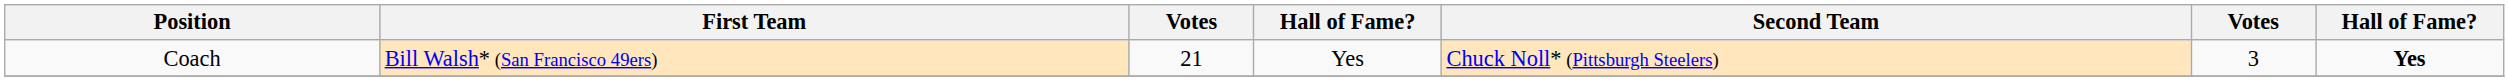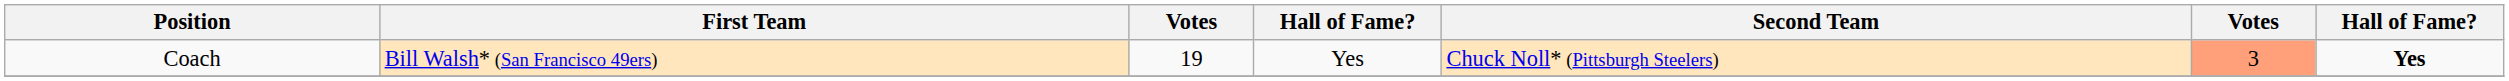(1191, 57) 21 -> (1191, 57) 19
(2253, 57) no background -> (2253, 57) lightsalmon background
